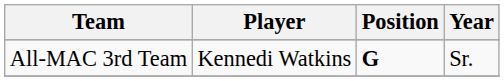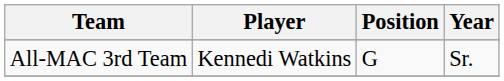(370, 57) bold -> (370, 57) normal
